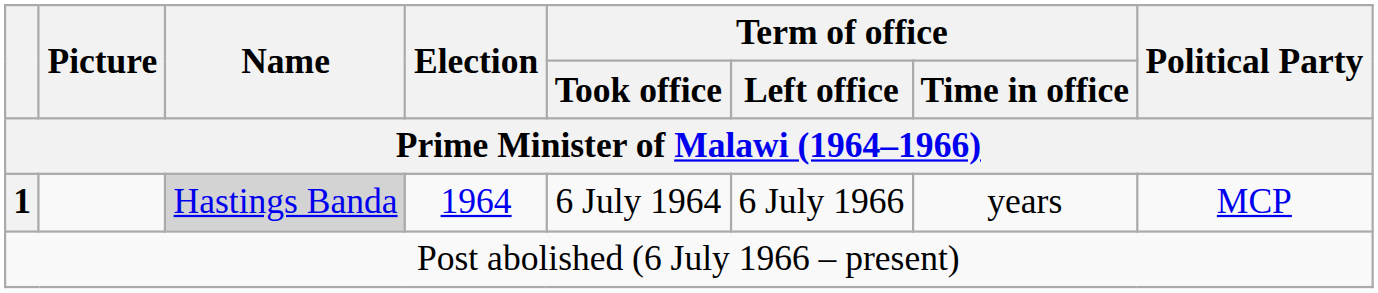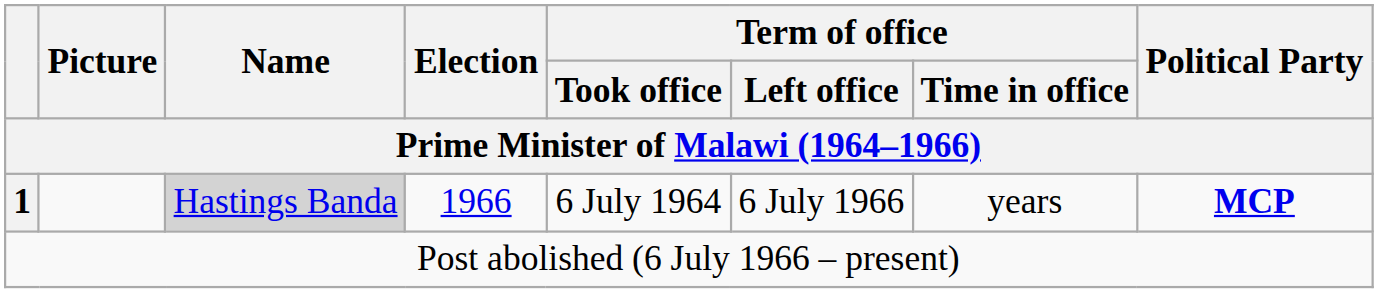(476, 201) 1964 -> (476, 201) 1966
(1254, 201) normal -> (1254, 201) bold
